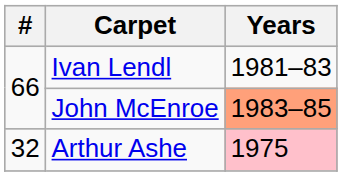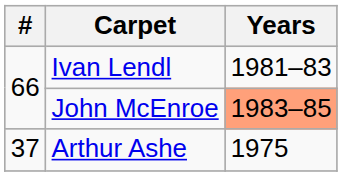(25, 149) 32 -> (25, 149) 37
(259, 149) pink background -> (259, 149) no background
